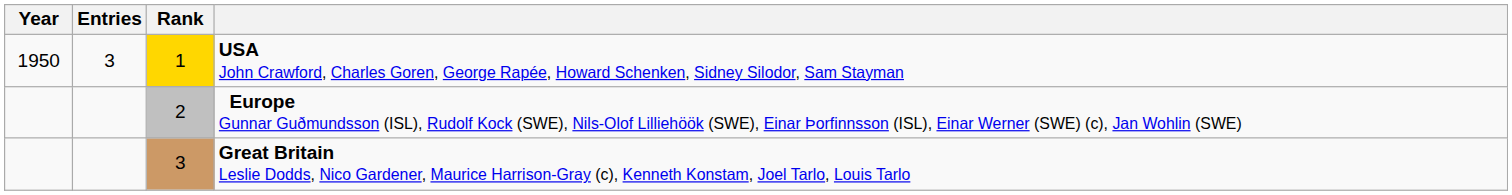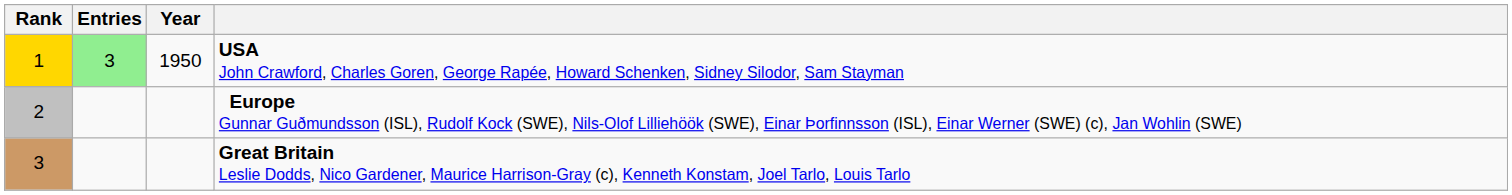columns swapped: (39, 19) <-> (180, 19)
(110, 60) no background -> (110, 60) lightgreen background
